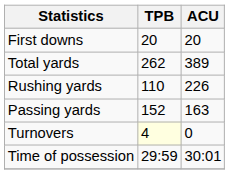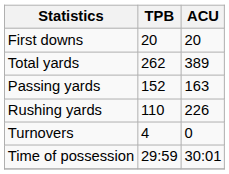rows swapped: (55, 86) <-> (54, 110)
(145, 133) lightyellow background -> (145, 133) no background
